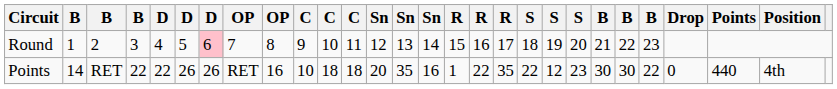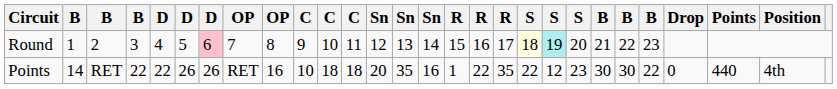(530, 44) no background -> (530, 44) lightyellow background
(554, 44) no background -> (554, 44) paleturquoise background
